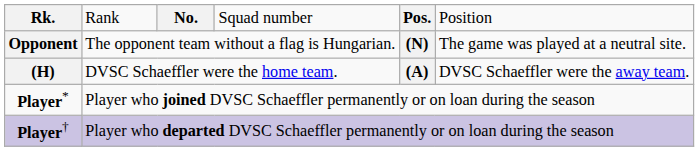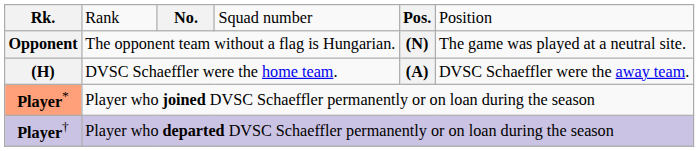(43, 99) no background -> (43, 99) lightsalmon background
